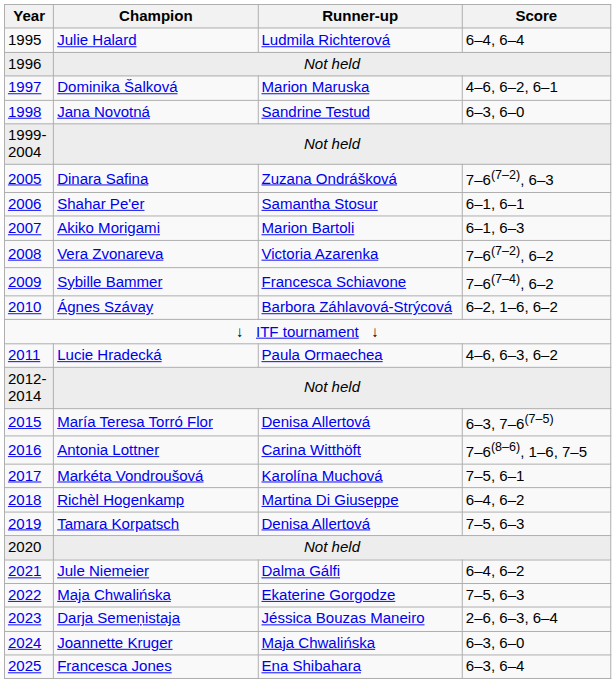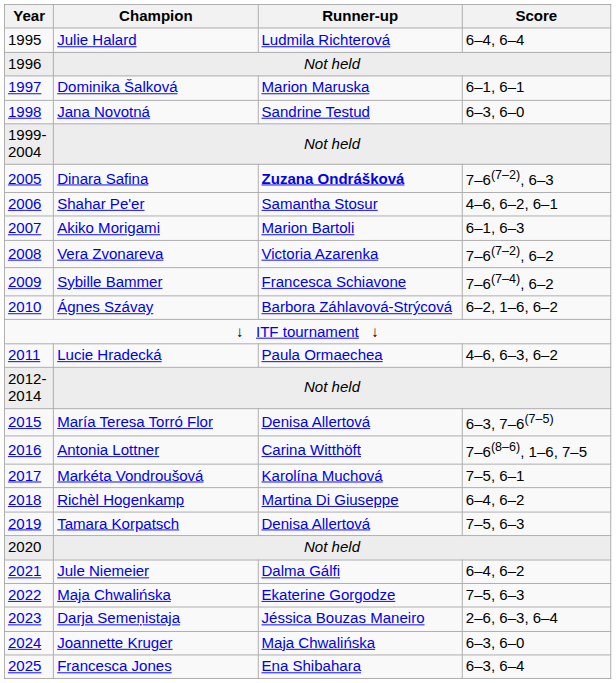(512, 87) 4–6, 6–2, 6–1 -> (495, 87) 6–1, 6–1
(329, 178) normal -> (333, 178) bold
(495, 204) 6–1, 6–1 -> (512, 204) 4–6, 6–2, 6–1
